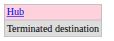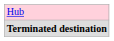(53, 28) normal -> (57, 28) bold
